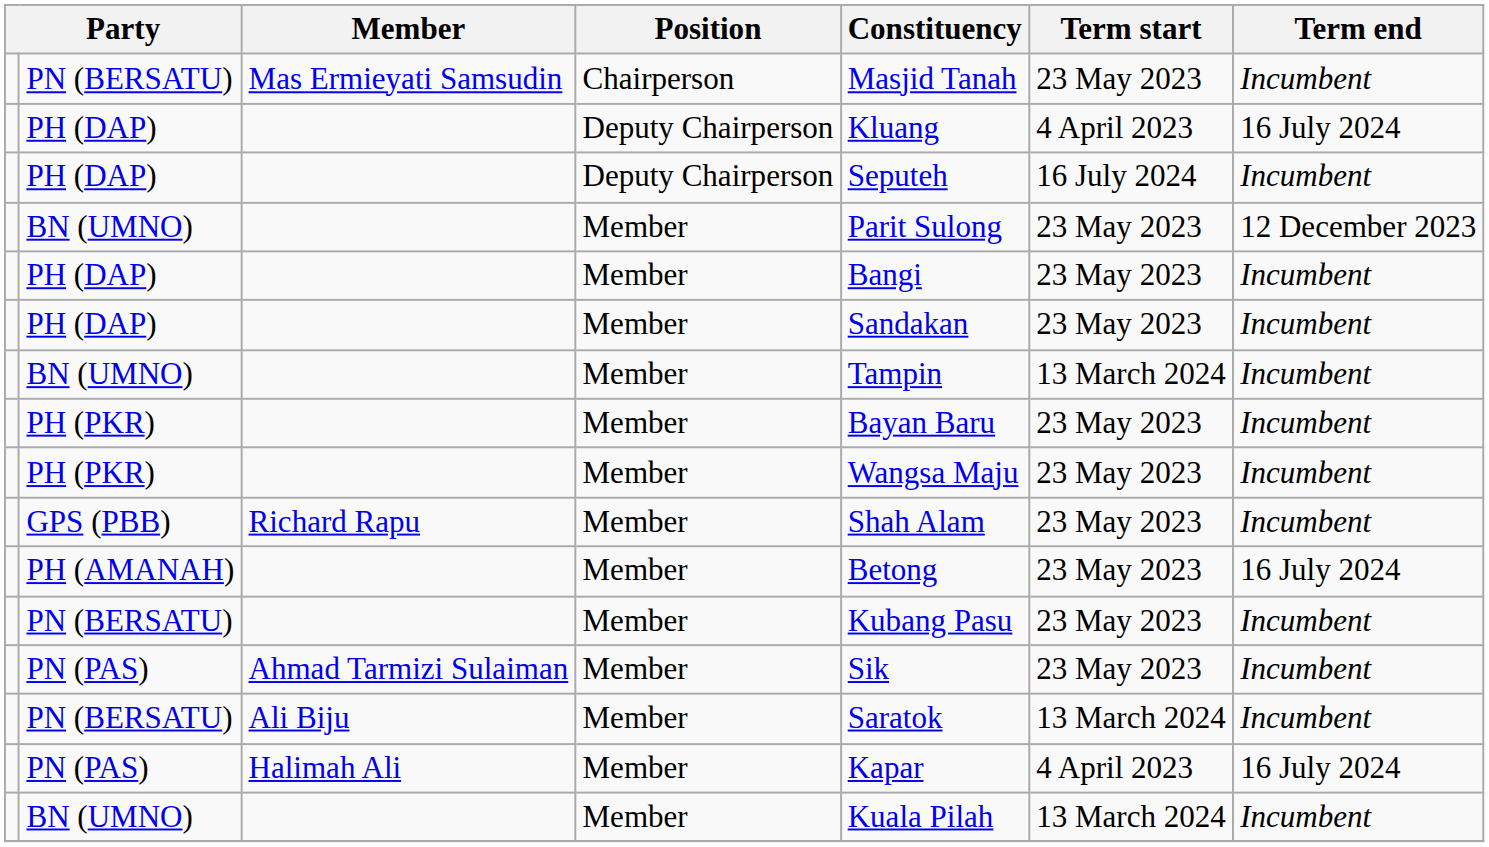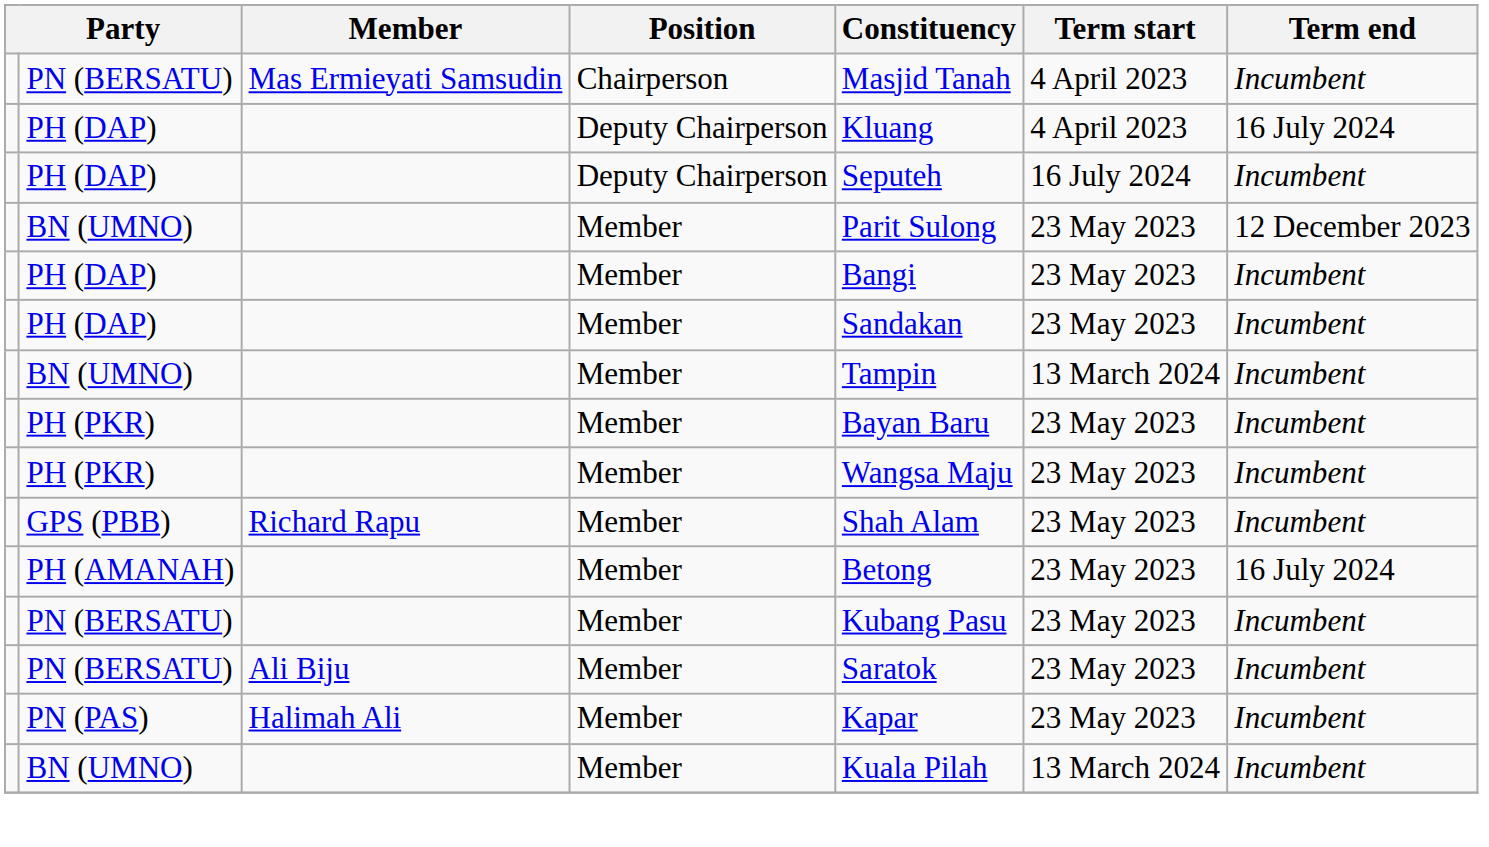(1119, 78) 23 May 2023 -> (1109, 78) 4 April 2023
- row: (88, 669)
(1131, 718) 13 March 2024 -> (1113, 669) 23 May 2023
(1115, 767) 4 April 2023 -> (1113, 718) 23 May 2023
(1320, 767) 16 July 2024 -> (1300, 718) Incumbent
